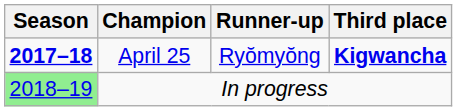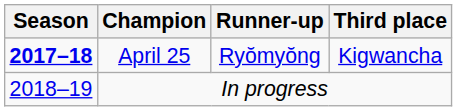(390, 55) bold -> (390, 55) normal
(51, 88) lightgreen background -> (51, 88) no background
